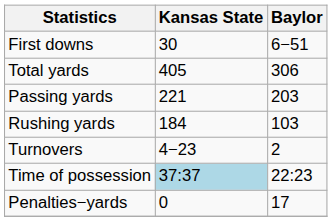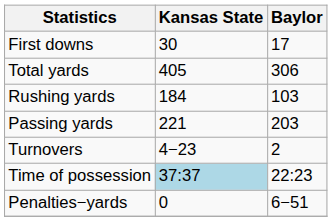(290, 44) 6−51 -> (280, 44) 17
rows swapped: (62, 123) <-> (61, 97)
(280, 203) 17 -> (290, 203) 6−51
